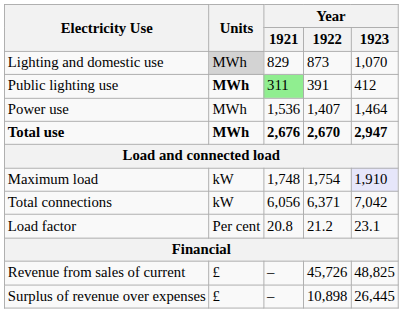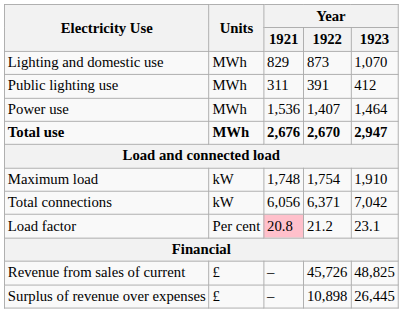(230, 62) lightgrey background -> (230, 62) no background
(231, 86) bold -> (230, 86) normal
(278, 86) lightgreen background -> (278, 86) no background
(371, 179) lavender background -> (371, 179) no background
(280, 226) no background -> (280, 226) pink background
